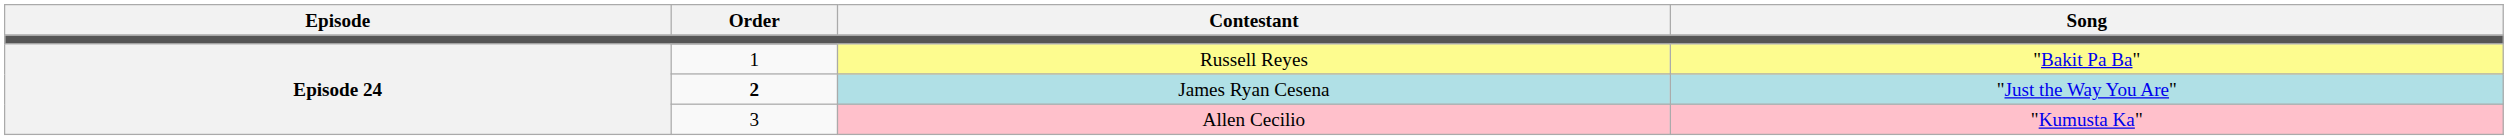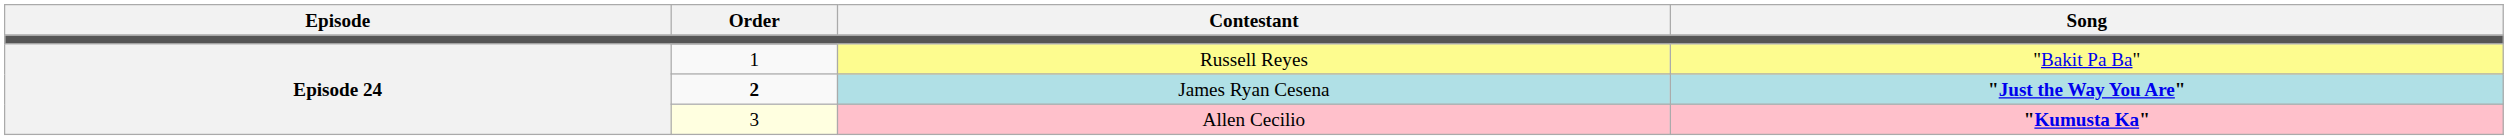(2087, 90) normal -> (2087, 90) bold
(754, 120) no background -> (754, 120) lightyellow background
(2087, 120) normal -> (2087, 120) bold
